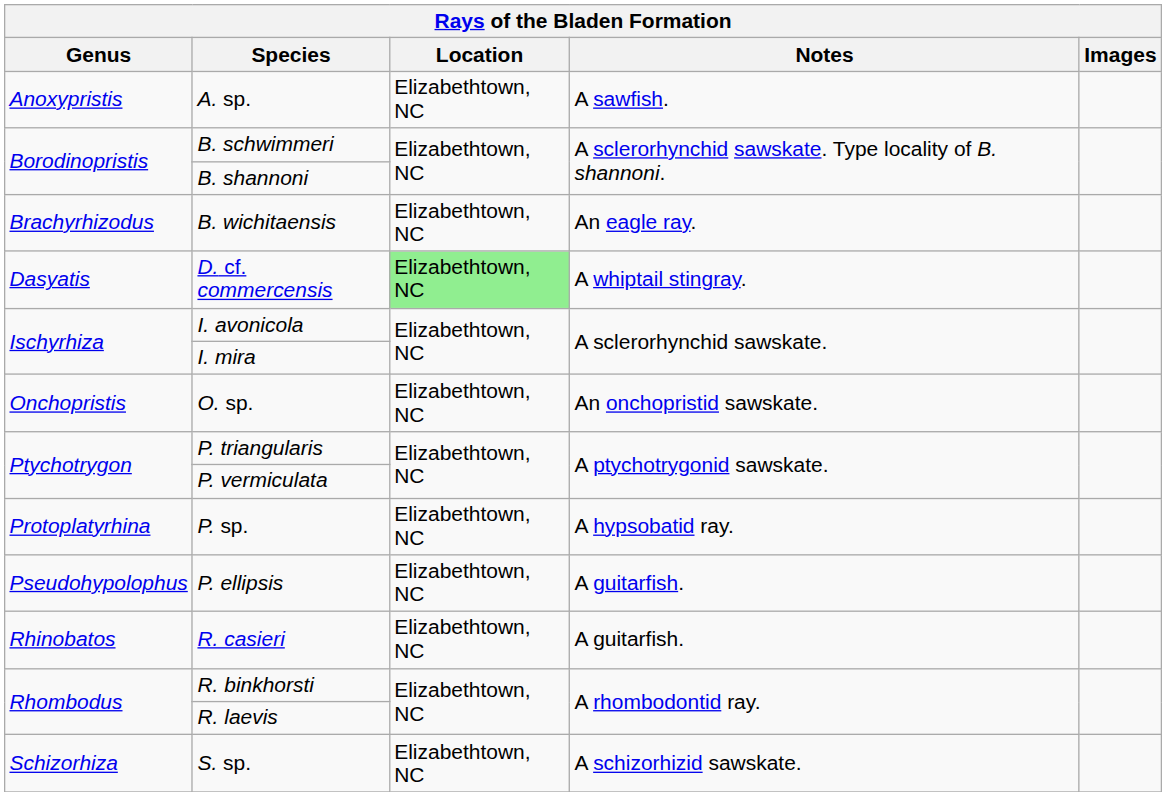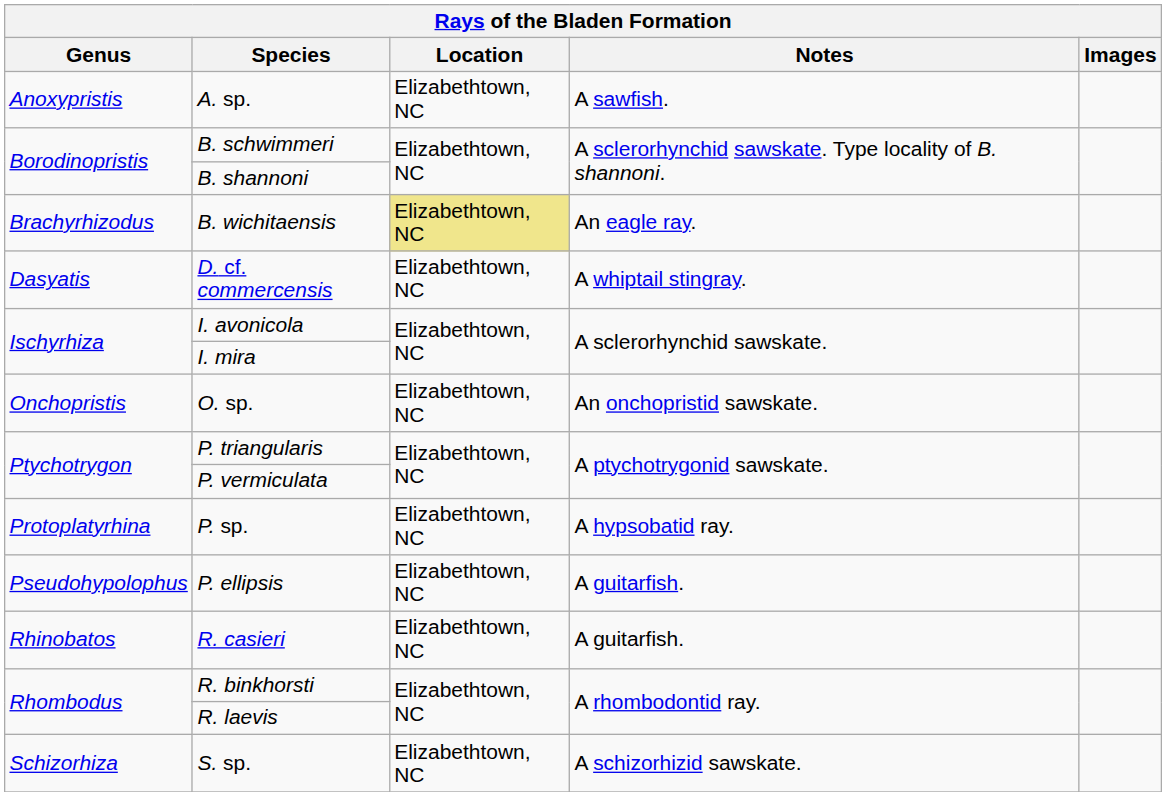(462, 222) no background -> (462, 222) khaki background
(462, 279) lightgreen background -> (462, 279) no background
